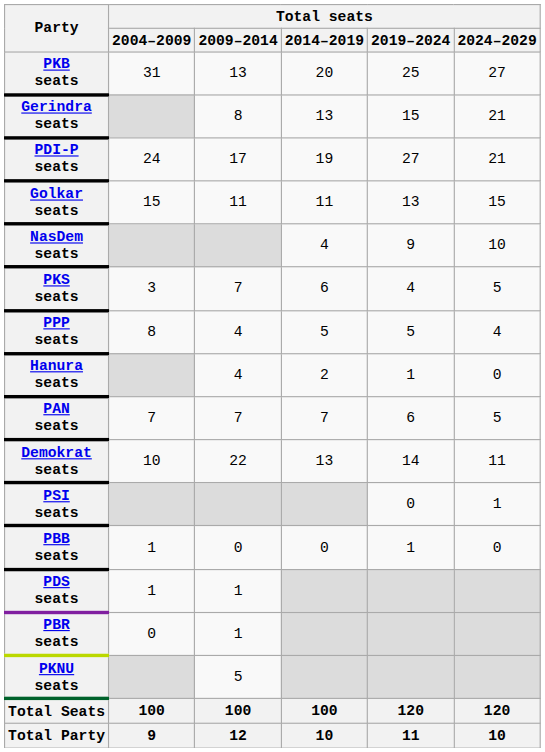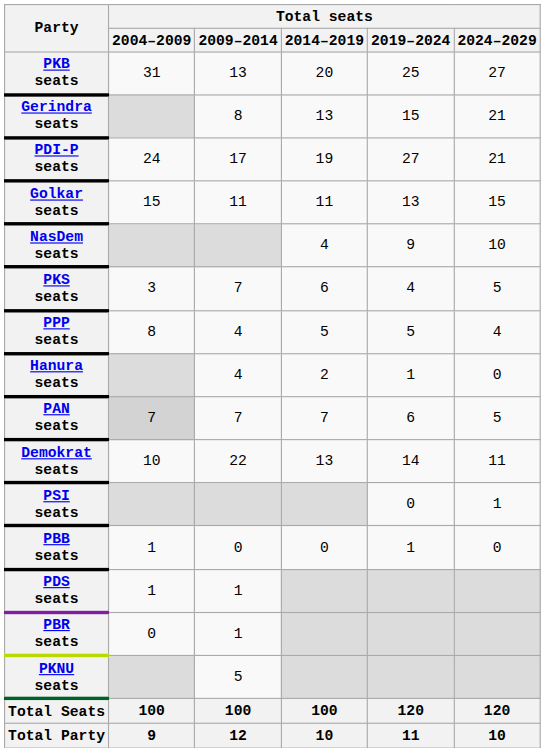(152, 418) no background -> (152, 418) lightgrey background
